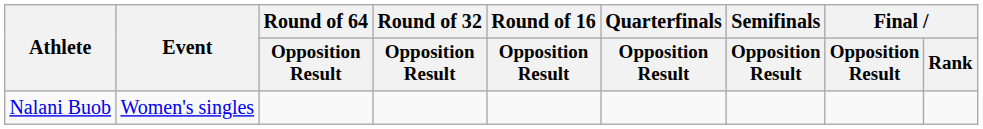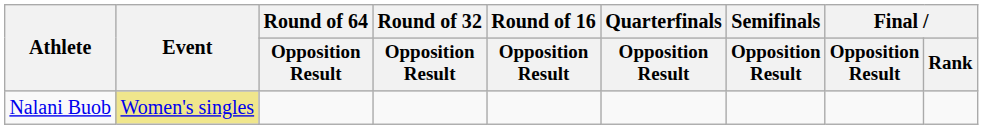(187, 107) no background -> (187, 107) khaki background
